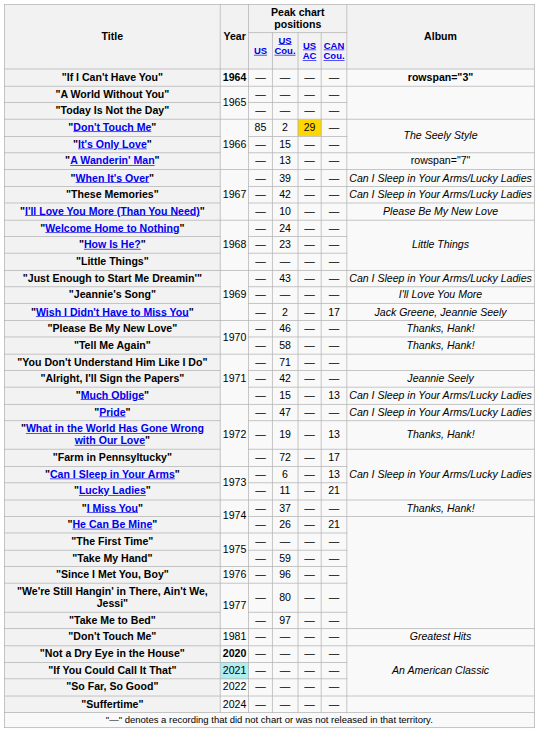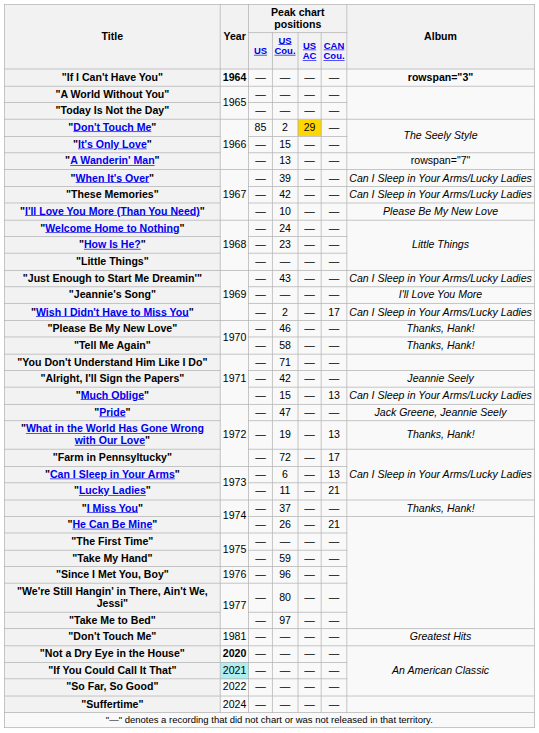(441, 312) Jack Greene, Jeannie Seely -> (441, 312) Can I Sleep in Your Arms/Lucky Ladies
(441, 412) Can I Sleep in Your Arms/Lucky Ladies -> (441, 412) Jack Greene, Jeannie Seely
